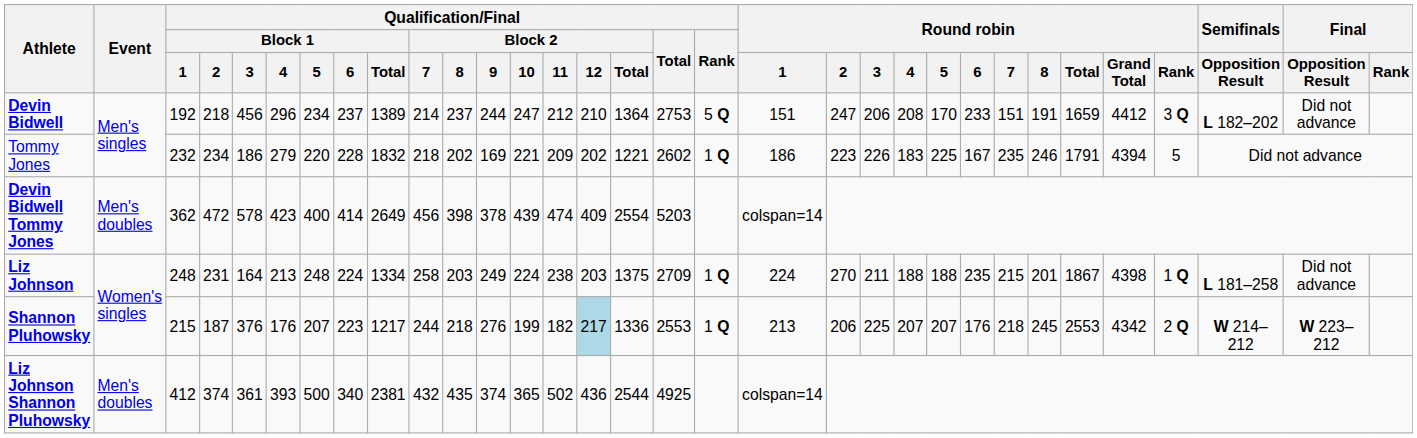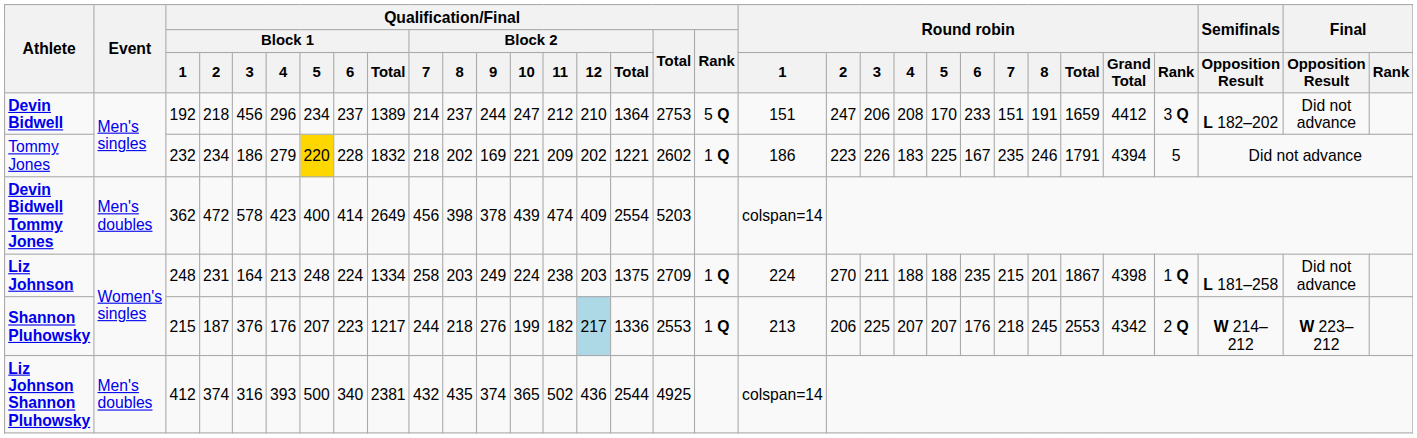(317, 156) no background -> (317, 156) gold background
(250, 395) 361 -> (250, 395) 316
